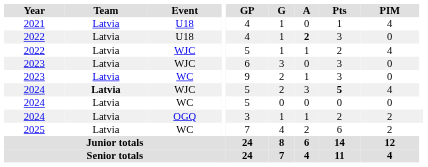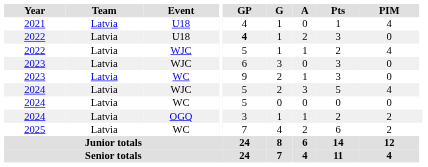(247, 37) normal -> (244, 37) bold
(307, 37) bold -> (305, 37) normal
(106, 89) bold -> (104, 89) normal
(339, 89) bold -> (338, 89) normal
